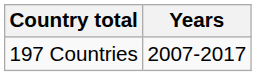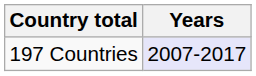(197, 53) no background -> (197, 53) lavender background
